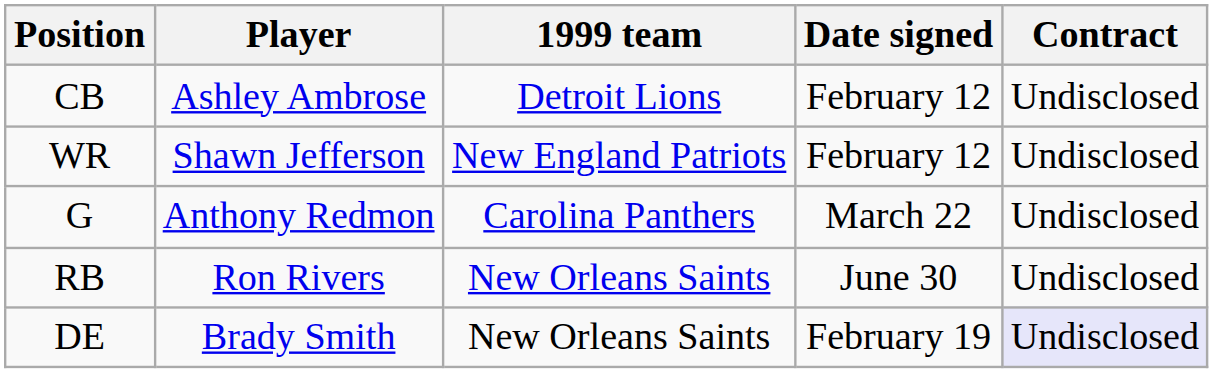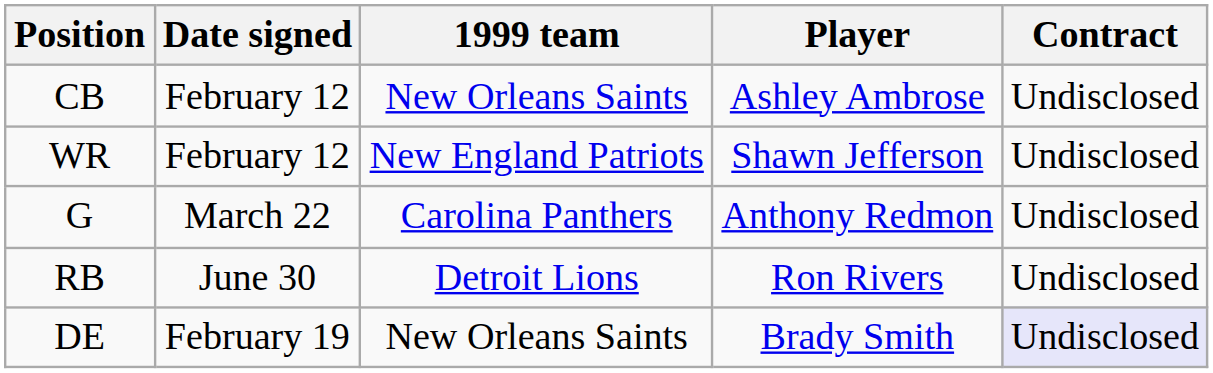columns swapped: (299, 34) <-> (899, 34)
(619, 95) Detroit Lions -> (537, 95) New Orleans Saints
(619, 276) New Orleans Saints -> (537, 276) Detroit Lions
